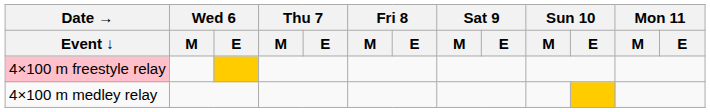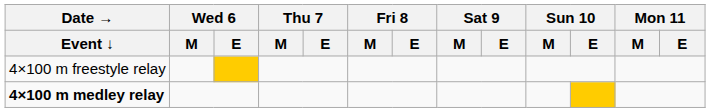(87, 69) pink background -> (87, 69) no background
(83, 95) normal -> (87, 95) bold
